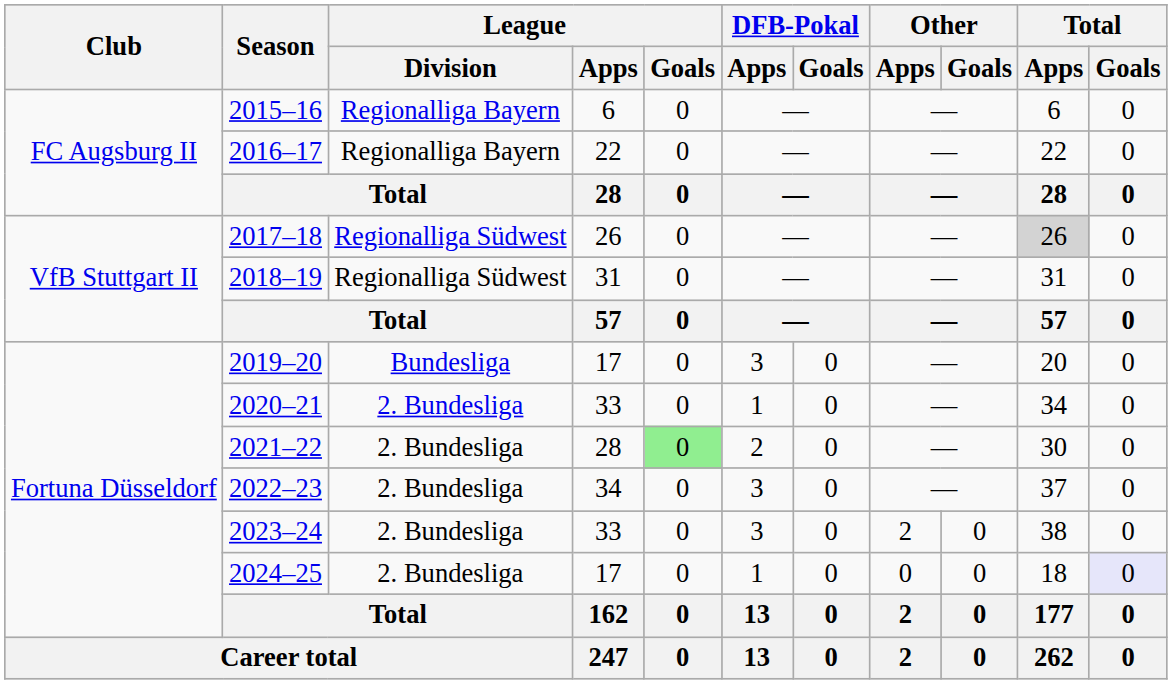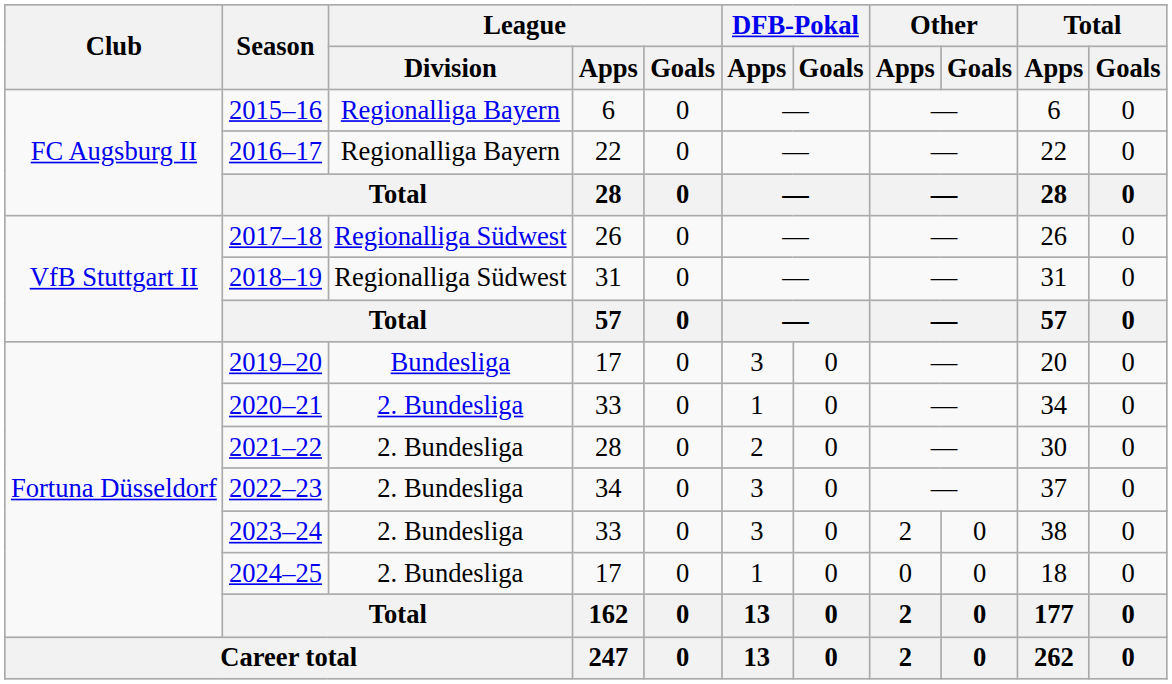(1054, 236) lightgrey background -> (1054, 236) no background
(683, 446) lightgreen background -> (683, 446) no background
(1128, 573) lavender background -> (1128, 573) no background
